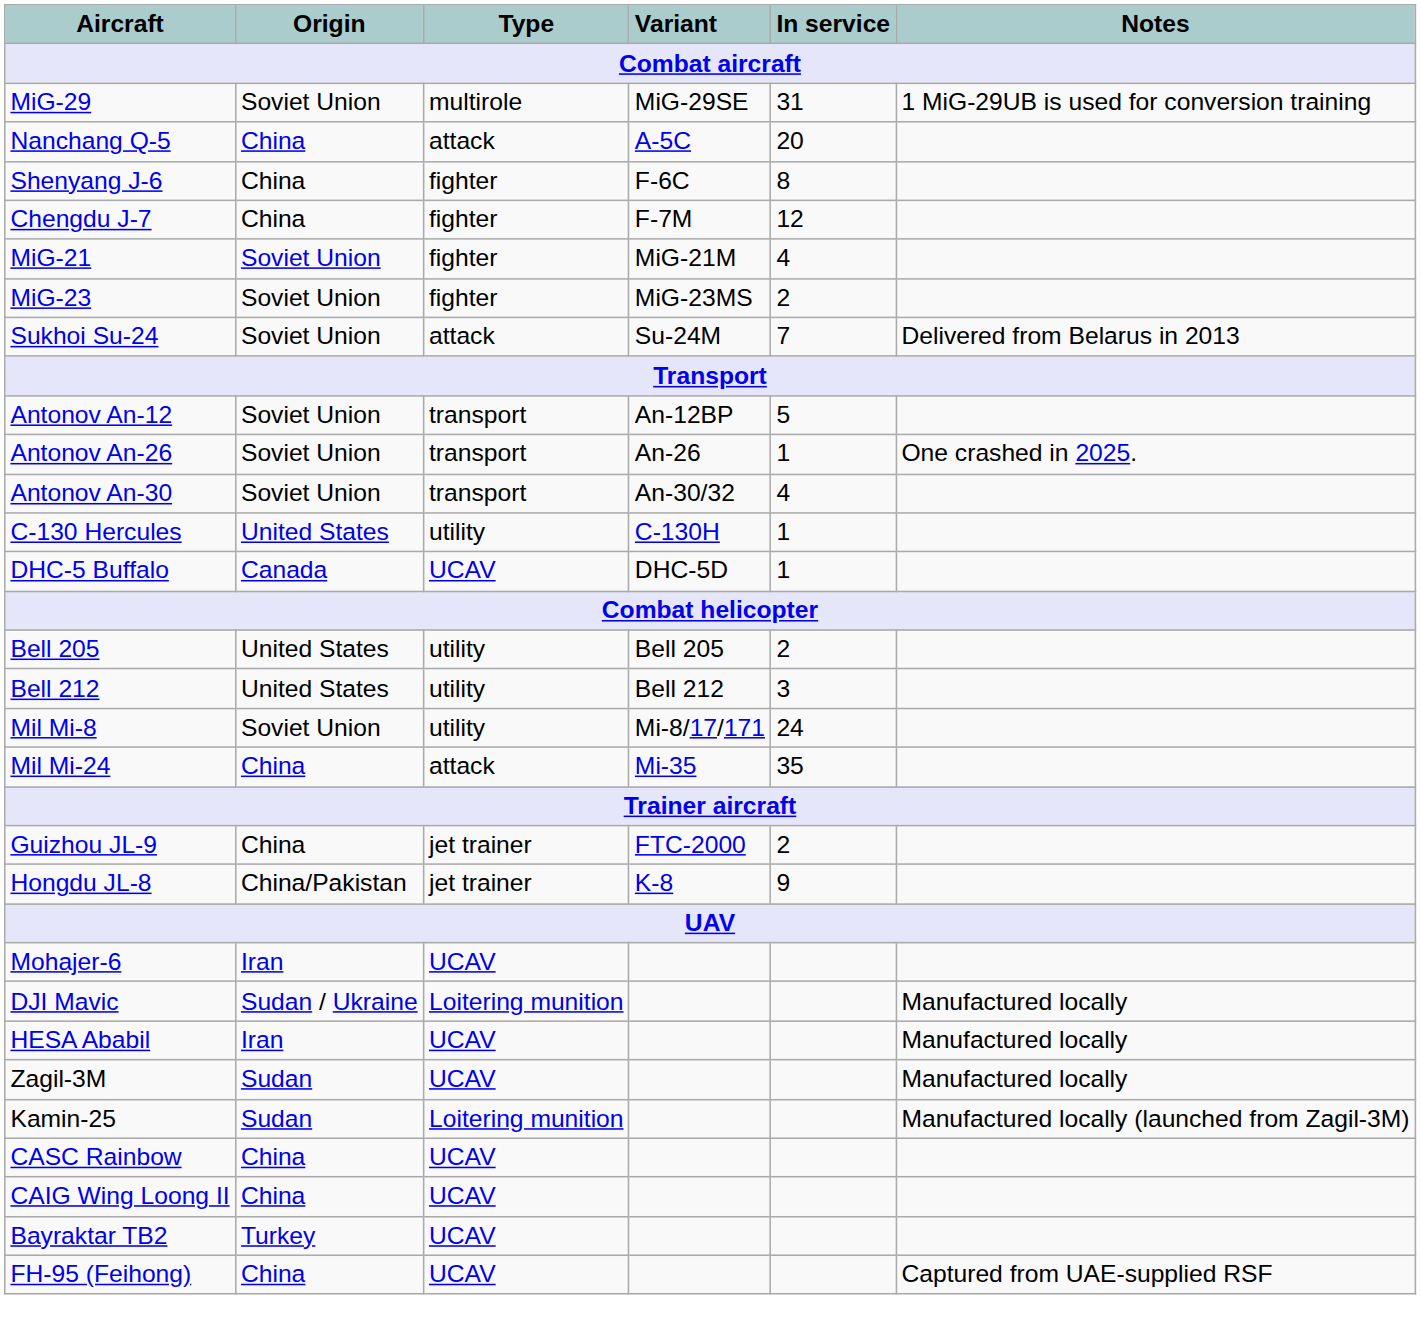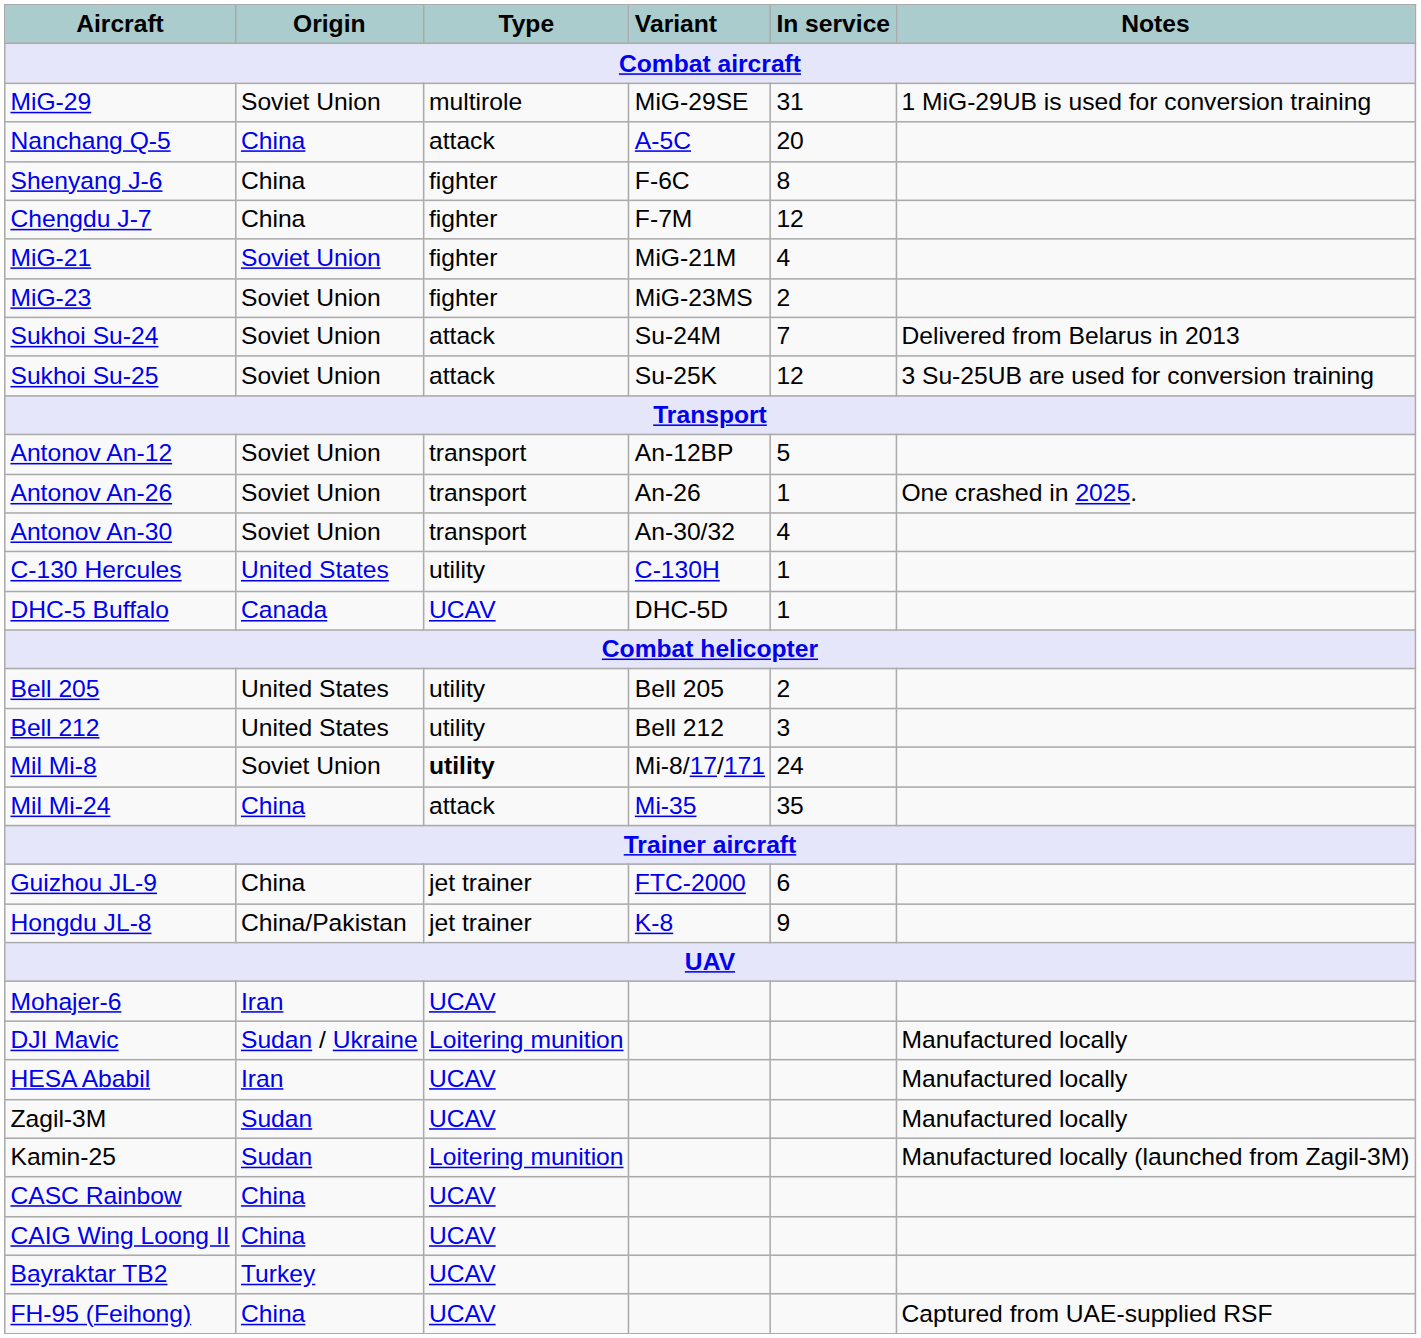+ row: (84, 375)
(457, 727) normal -> (462, 766) bold
(783, 844) 2 -> (783, 883) 6
